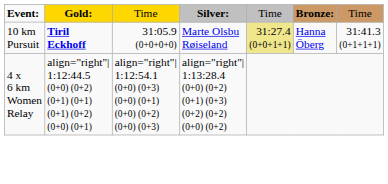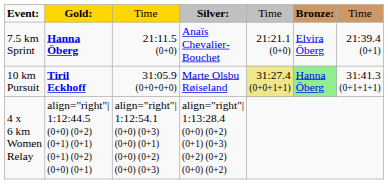+ row: (23, 44)
(311, 37) no background -> (311, 81) lightgreen background
